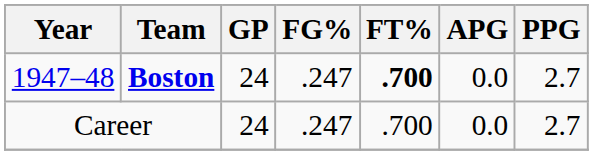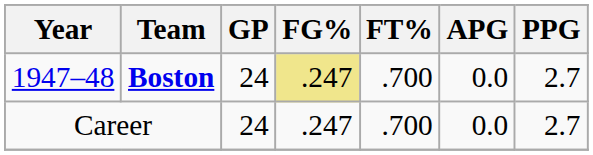(327, 77) no background -> (327, 77) khaki background
(407, 77) bold -> (407, 77) normal
